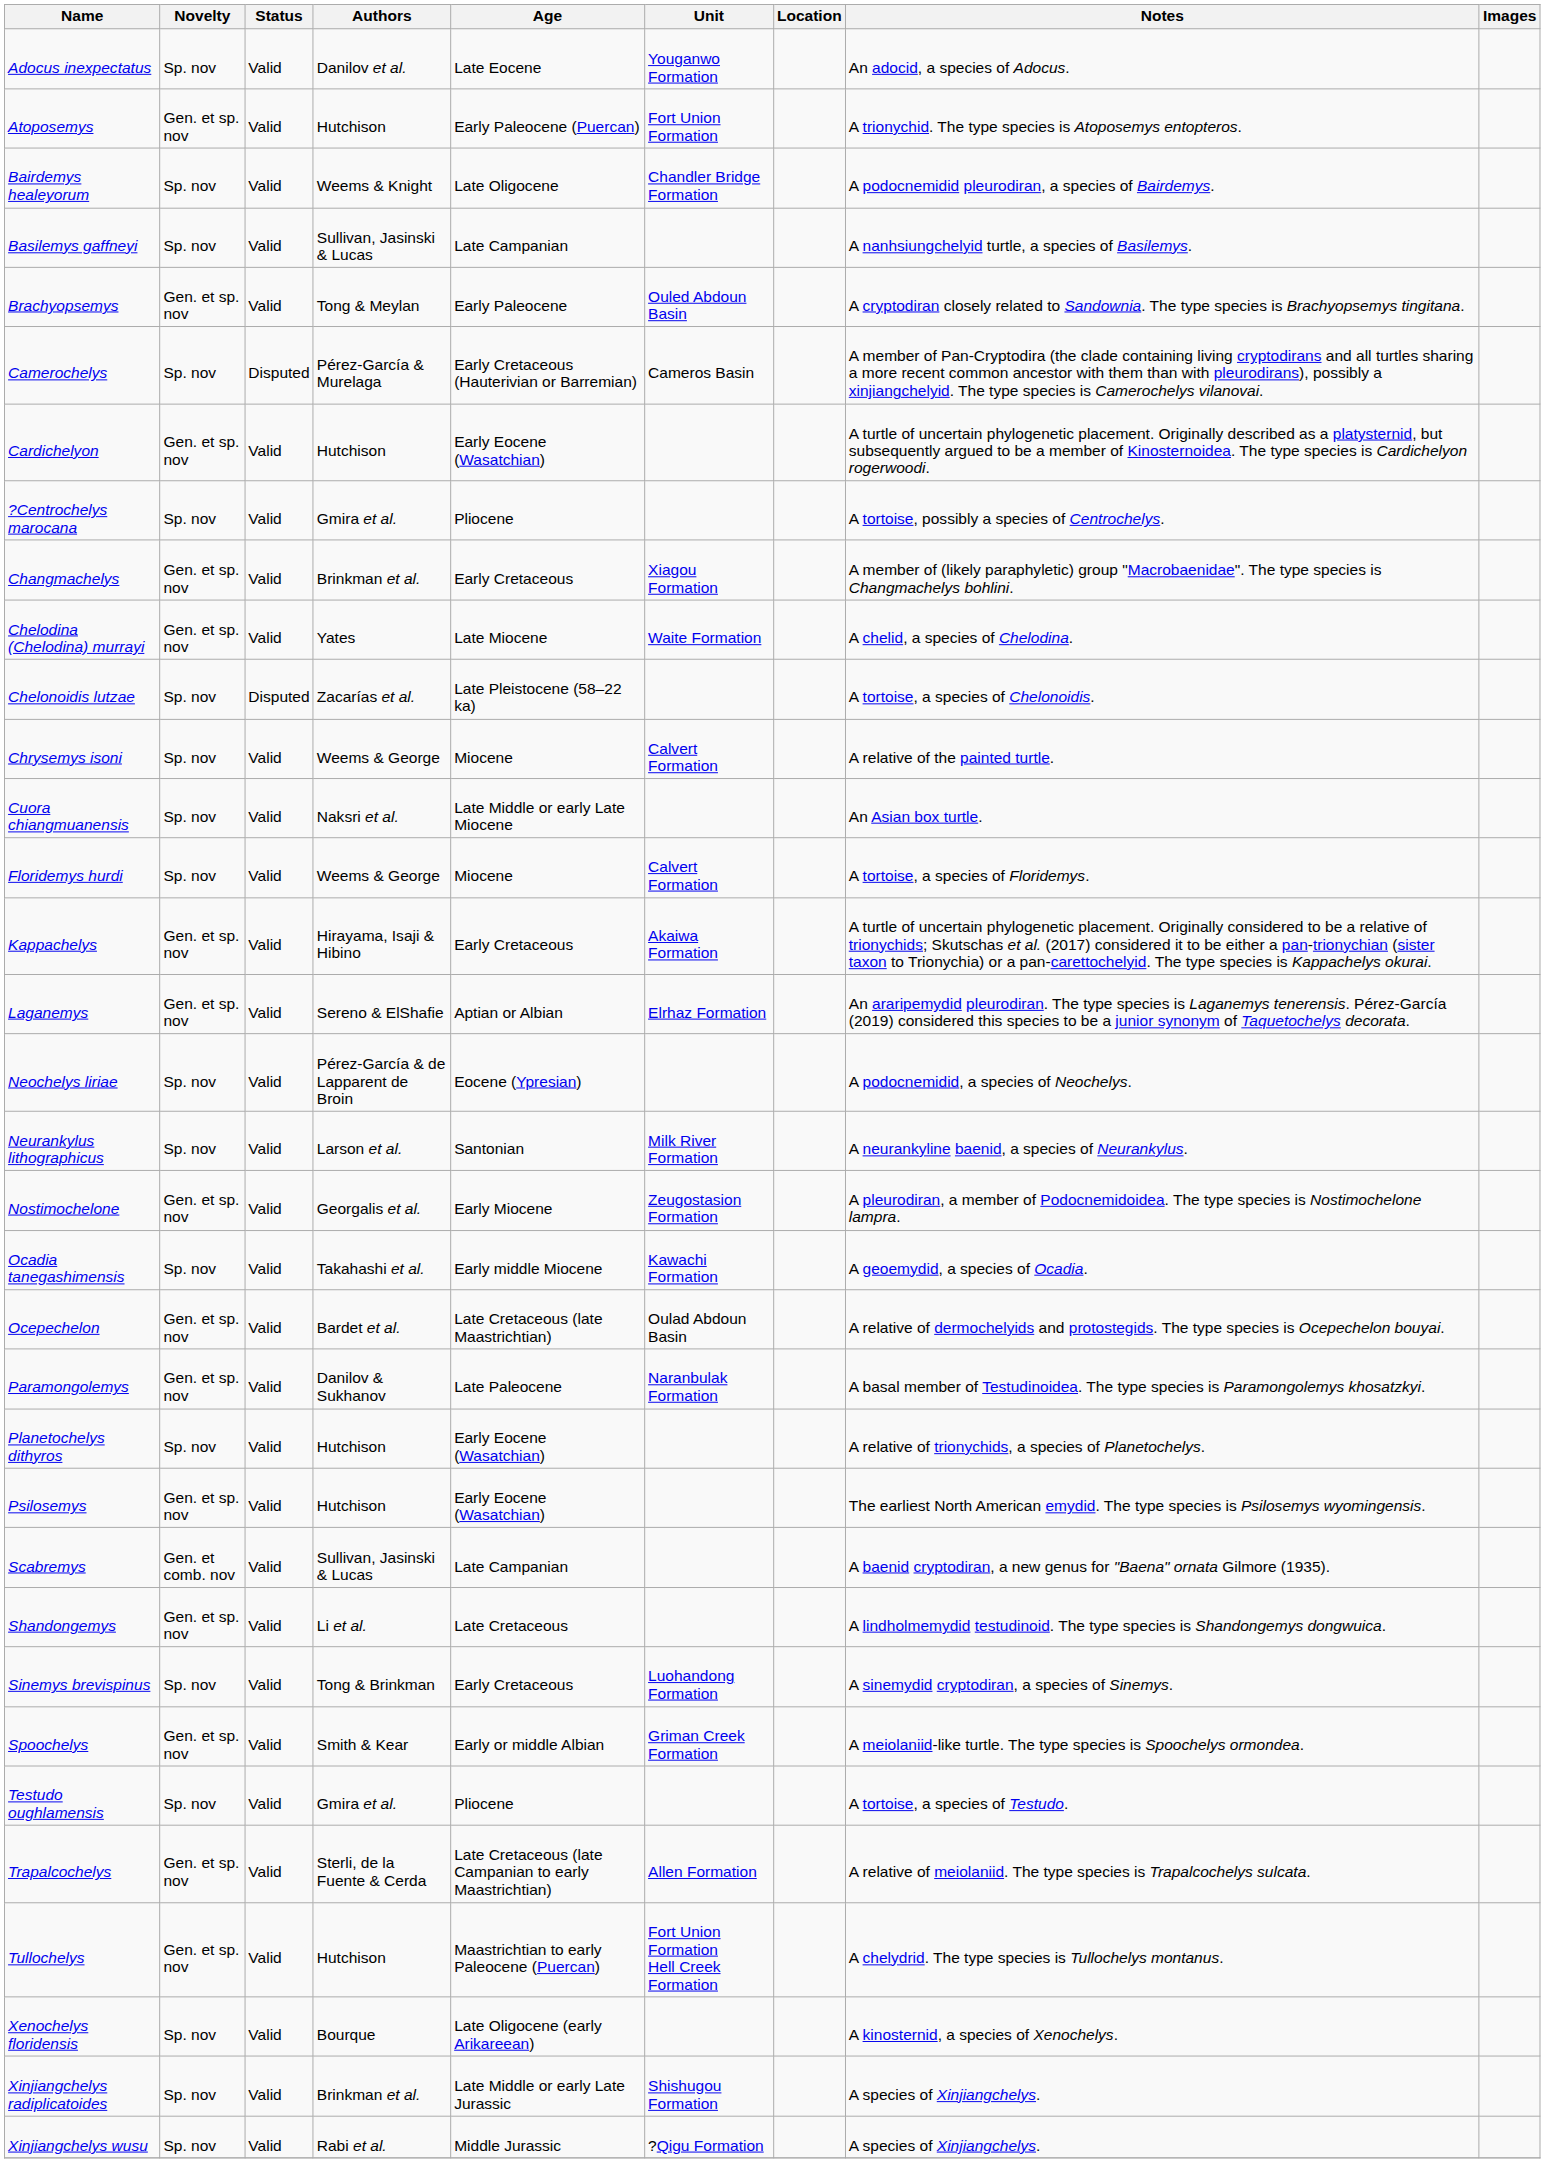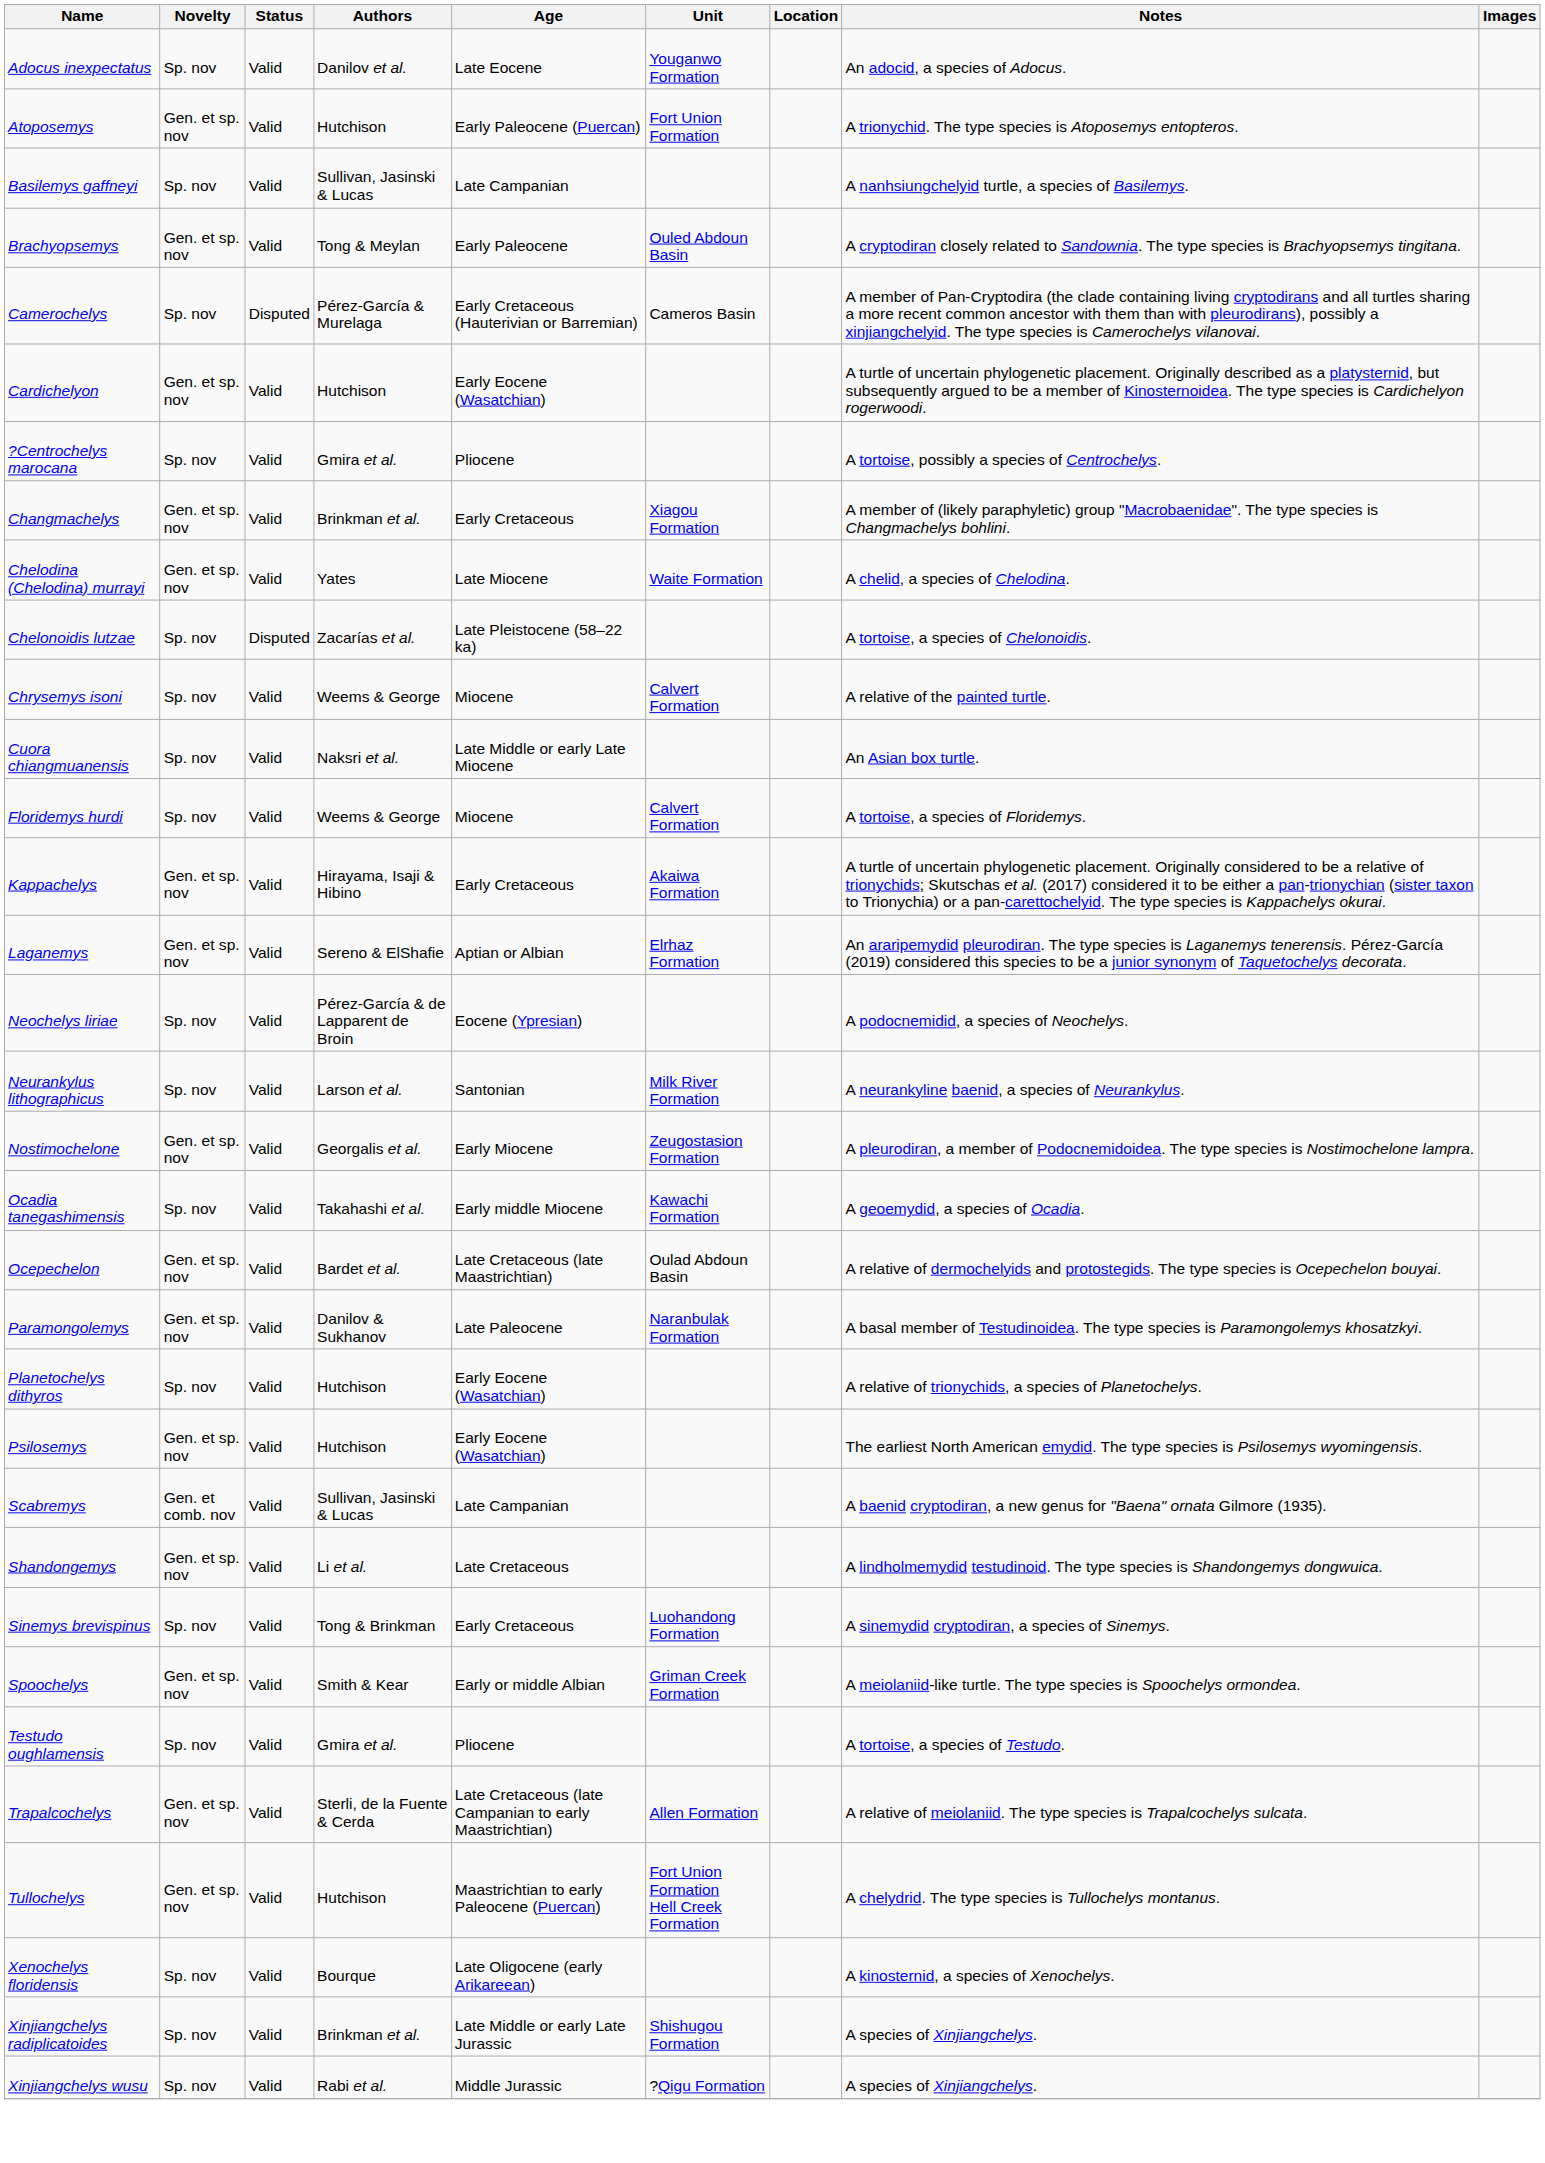- row: (49, 186)
